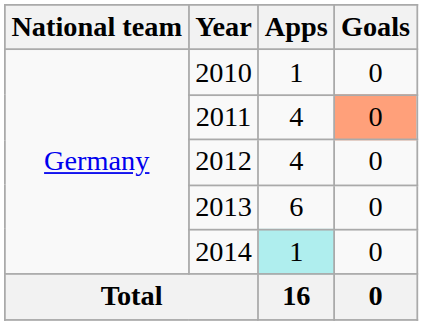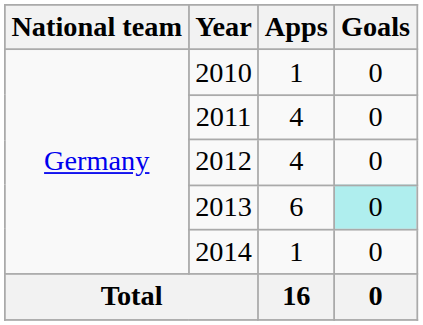(376, 116) lightsalmon background -> (376, 116) no background
(376, 206) no background -> (376, 206) paleturquoise background
(296, 251) paleturquoise background -> (296, 251) no background
